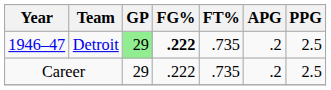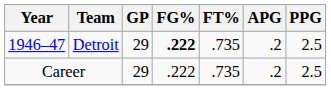(141, 44) lightgreen background -> (141, 44) no background
